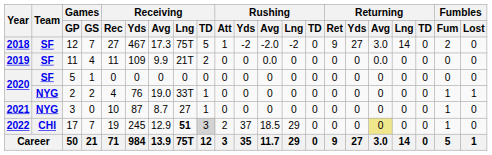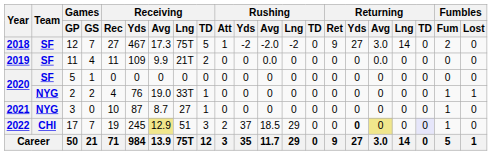(161, 126) no background -> (161, 126) khaki background
(185, 126) bold -> (185, 126) normal
(206, 126) lightgrey background -> (206, 126) no background
(357, 126) normal -> (357, 126) bold
(425, 126) no background -> (425, 126) lavender background
